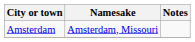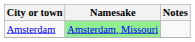(113, 29) no background -> (113, 29) lightgreen background
